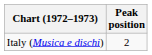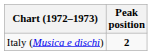(127, 42) normal -> (127, 42) bold
